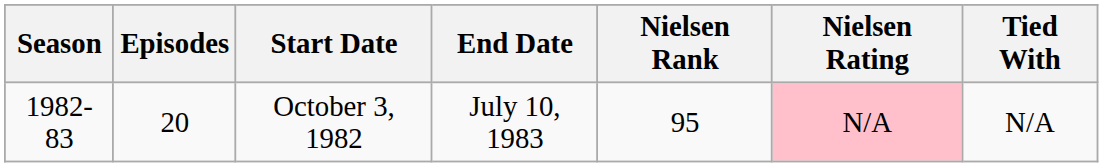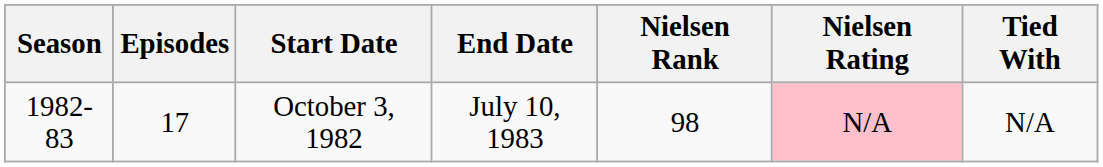(175, 121) 20 -> (175, 121) 17
(685, 121) 95 -> (685, 121) 98
